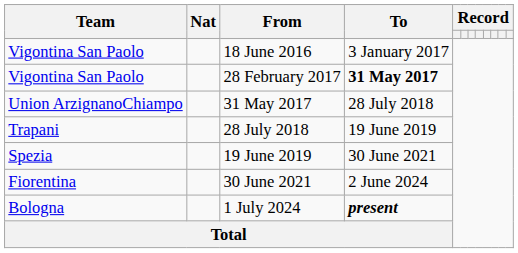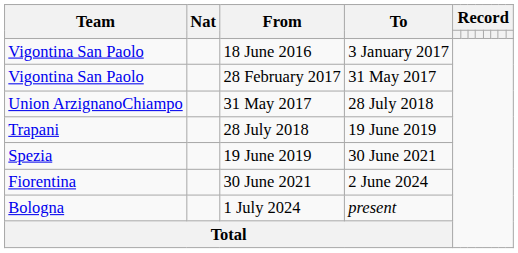(393, 77) bold -> (392, 77) normal
(373, 208) bold -> (372, 208) normal
